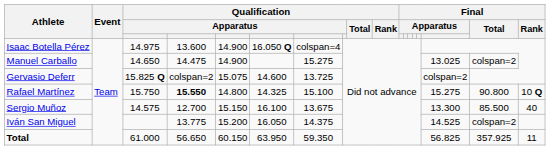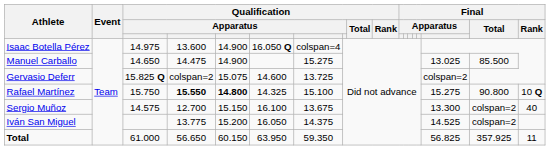(494, 62) colspan=2 -> (494, 62) 85.500
(233, 92) normal -> (233, 92) bold
(494, 107) 85.500 -> (494, 107) colspan=2
